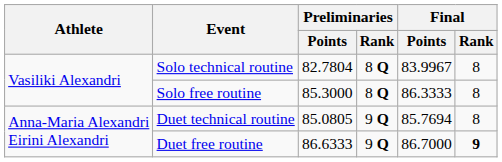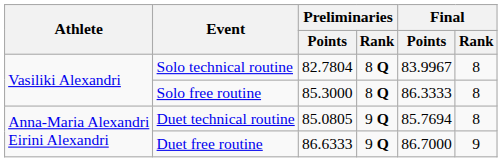(476, 144) bold -> (476, 144) normal
